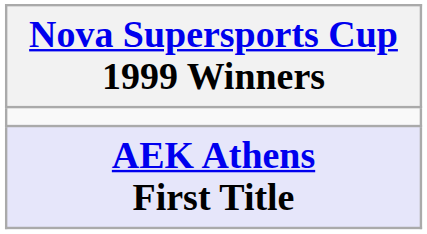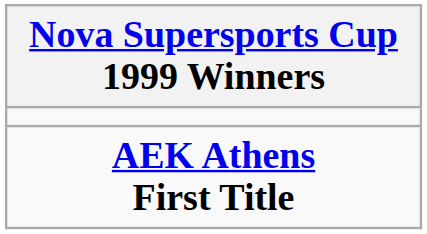(214, 176) lavender background -> (214, 176) no background
